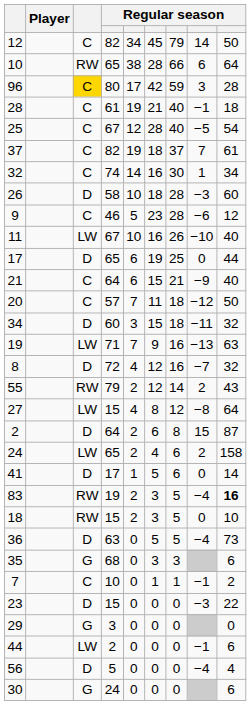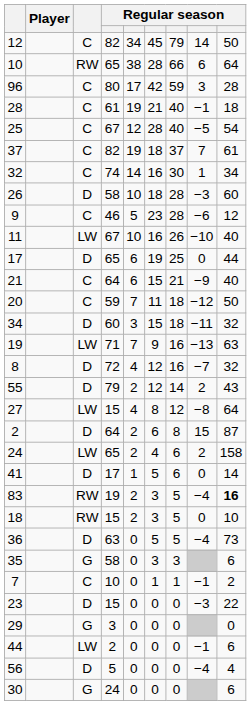(87, 86) gold background -> (87, 86) no background
(112, 301) 57 -> (112, 301) 59
(87, 388) RW -> (87, 388) D
(112, 560) 68 -> (112, 560) 58
